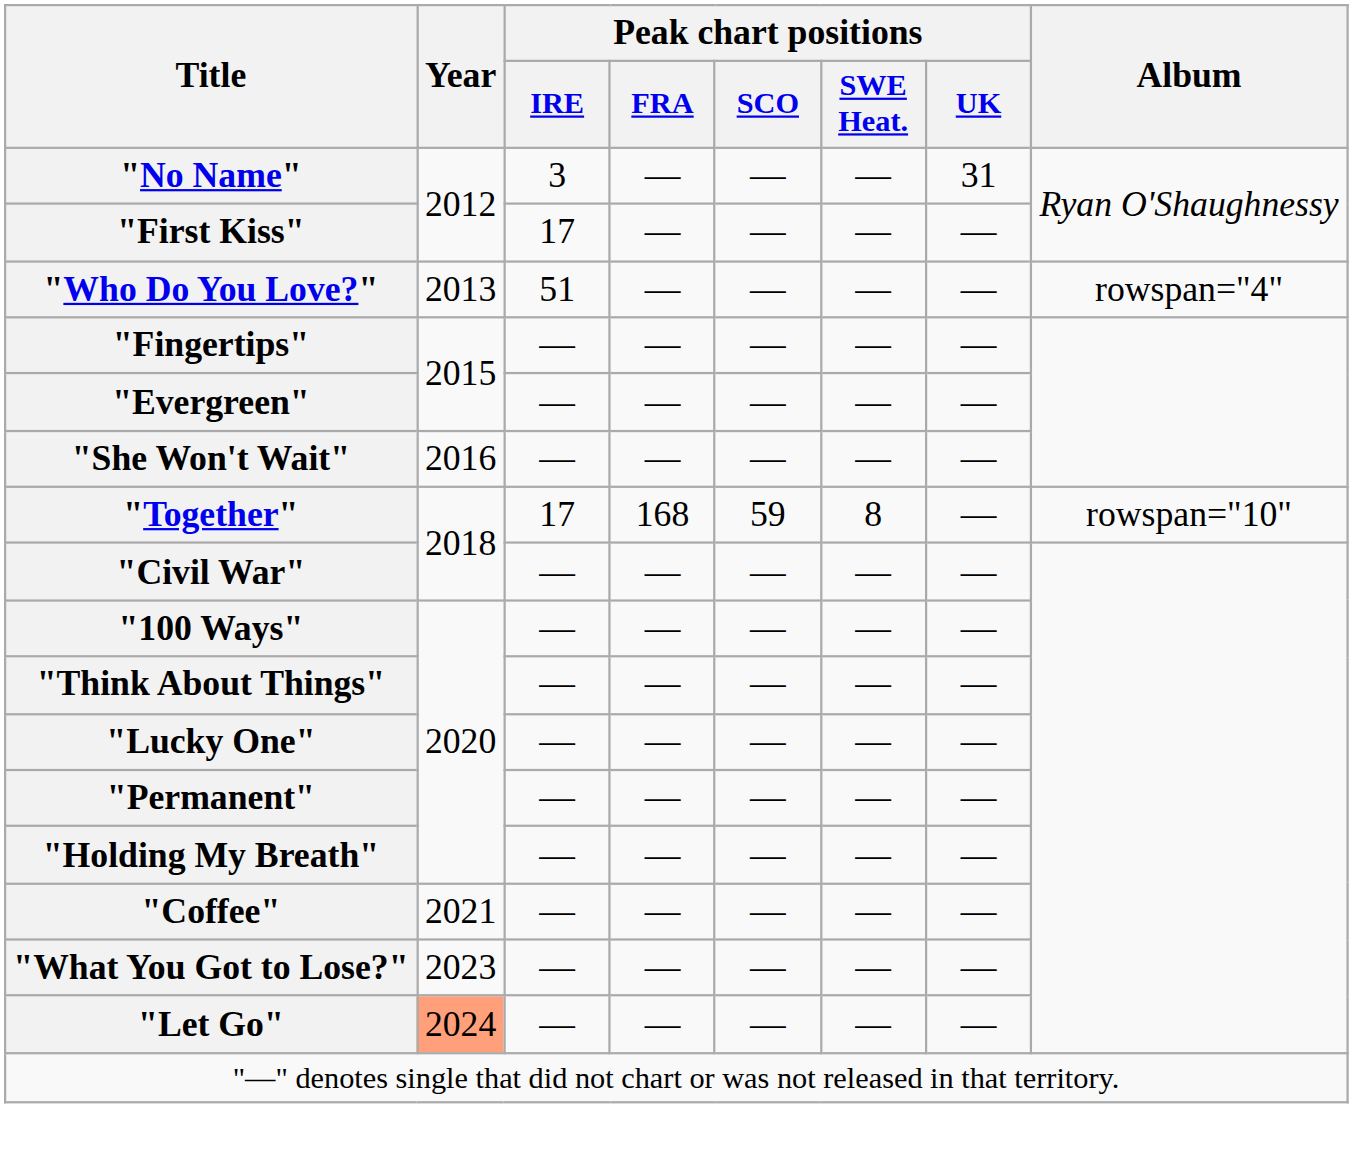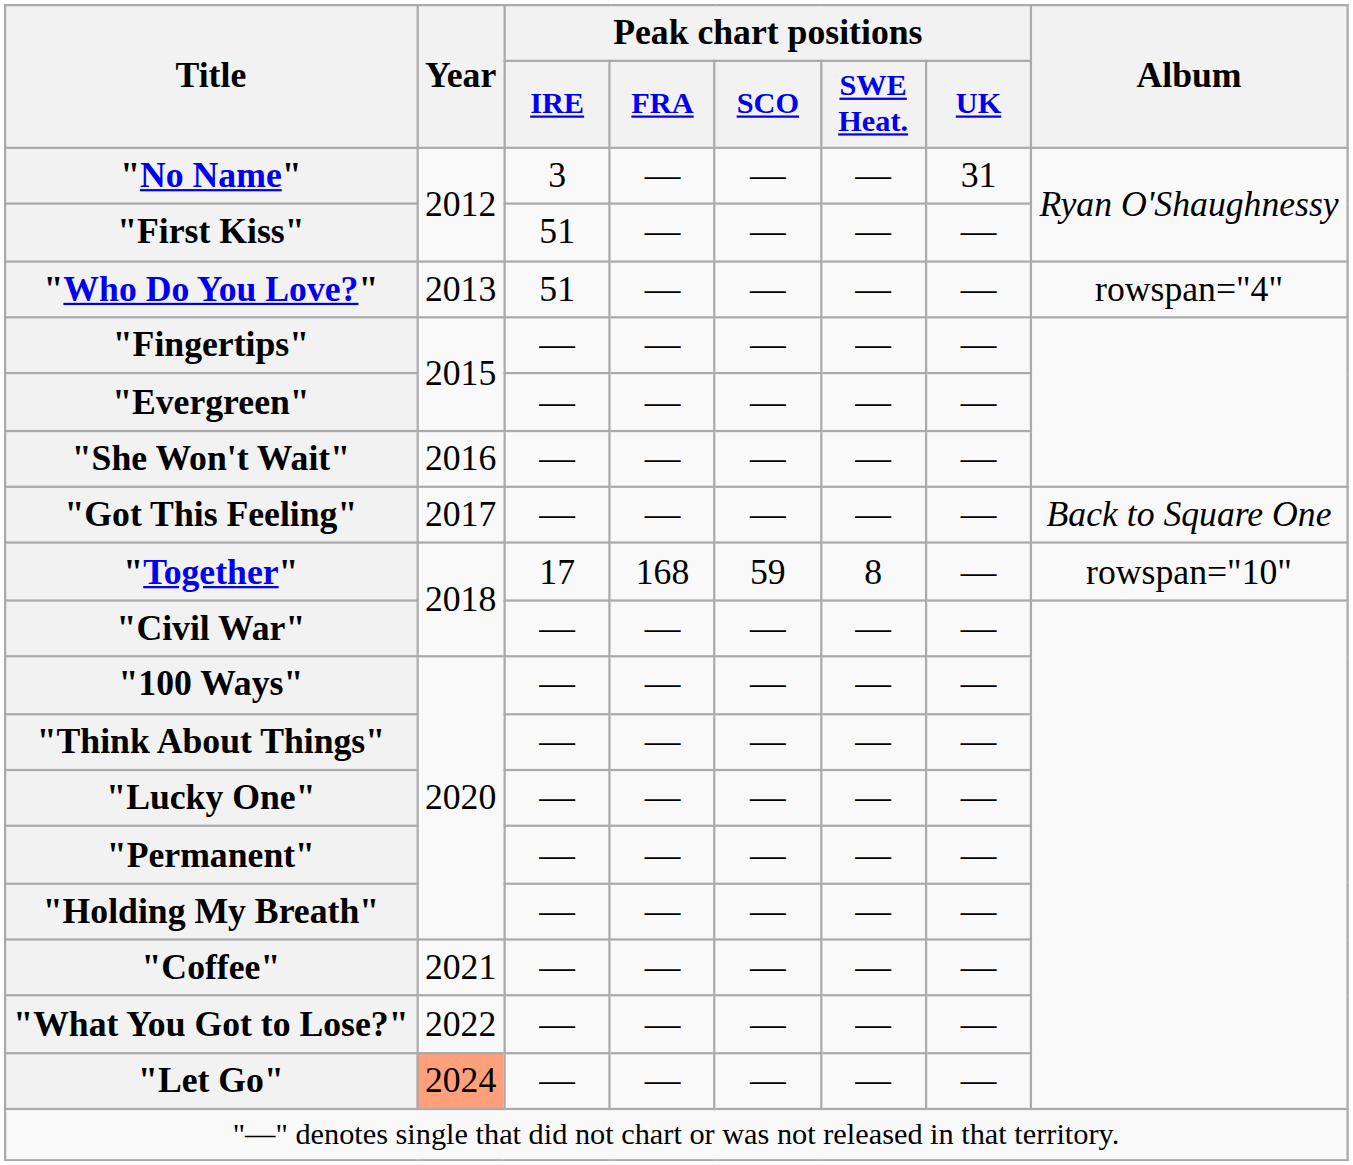(557, 231) 17 -> (557, 231) 51
+ row: (211, 514)
(461, 967) 2023 -> (461, 1023) 2022
